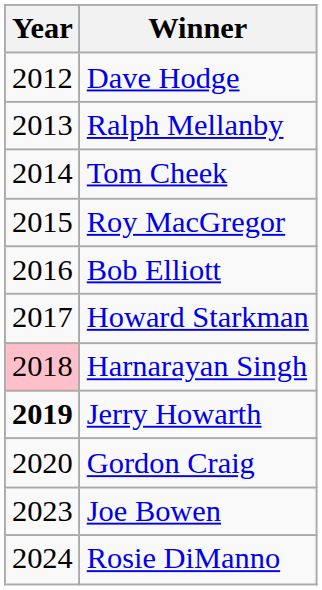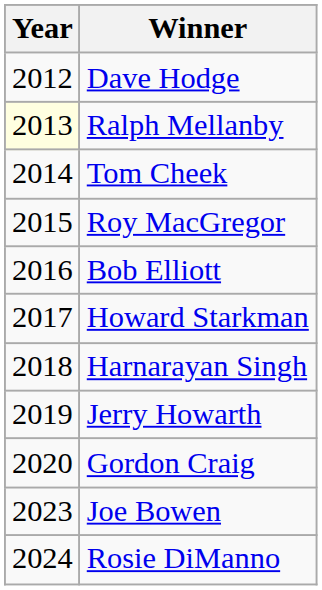(42, 125) no background -> (42, 125) lightyellow background
(42, 366) pink background -> (42, 366) no background
(42, 414) bold -> (42, 414) normal
